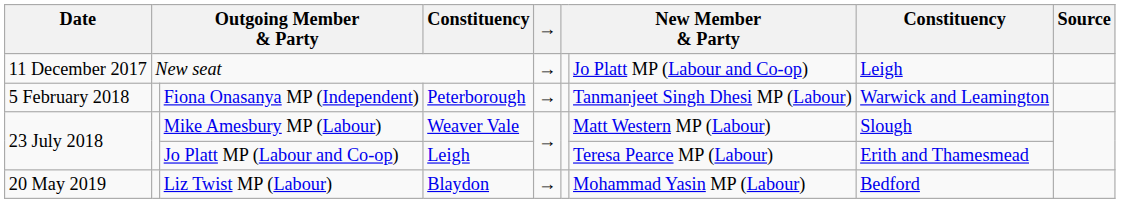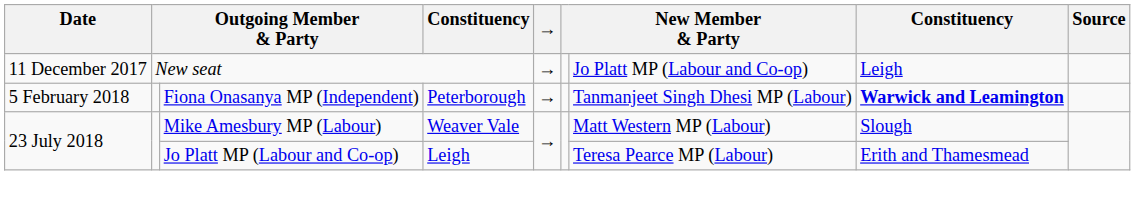(955, 97) normal -> (962, 97) bold
- row: (248, 184)
